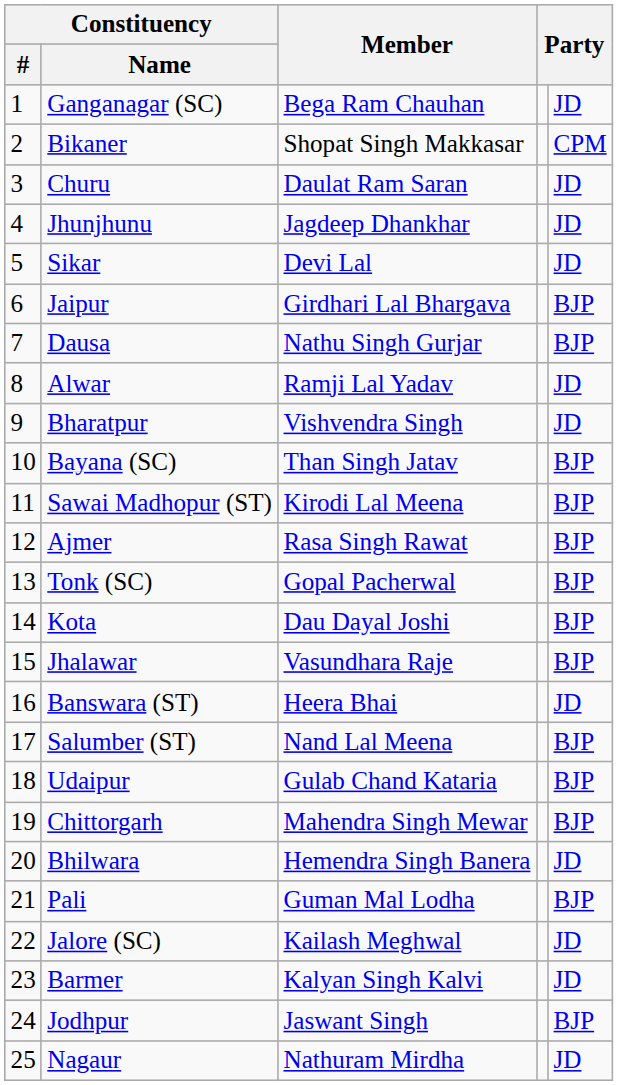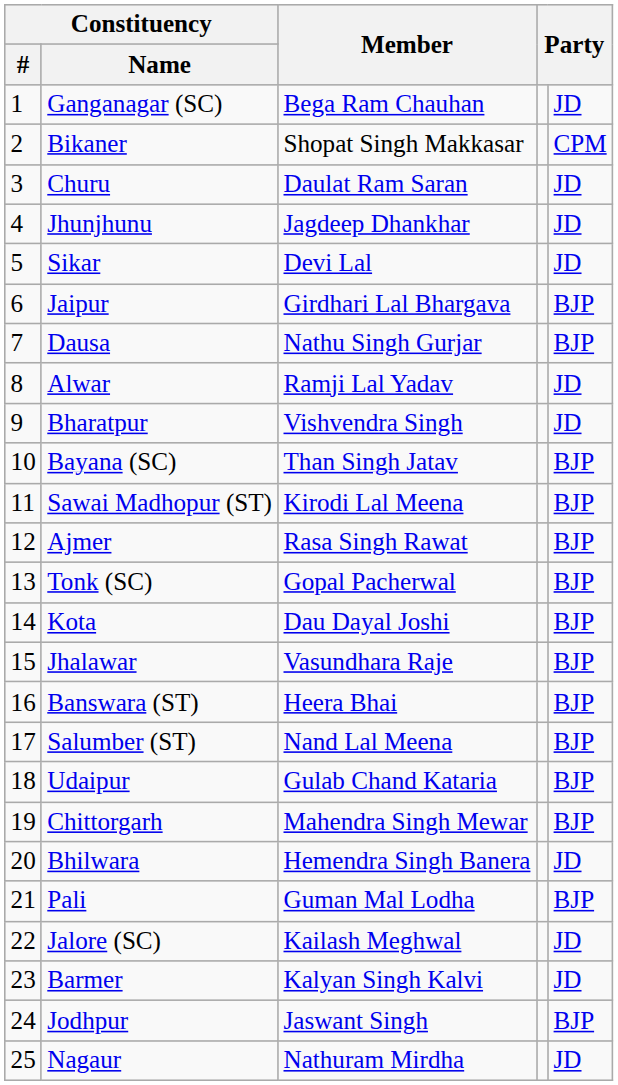(568, 701) JD -> (574, 701) BJP
